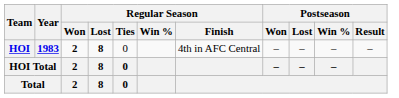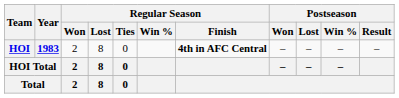(75, 49) bold -> (75, 49) normal
(101, 49) bold -> (101, 49) normal
(219, 49) normal -> (222, 49) bold
